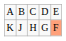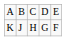(56, 28) lightsalmon background -> (56, 28) no background
